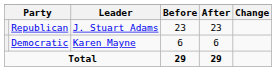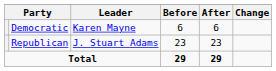rows swapped: (40, 28) <-> (40, 43)
